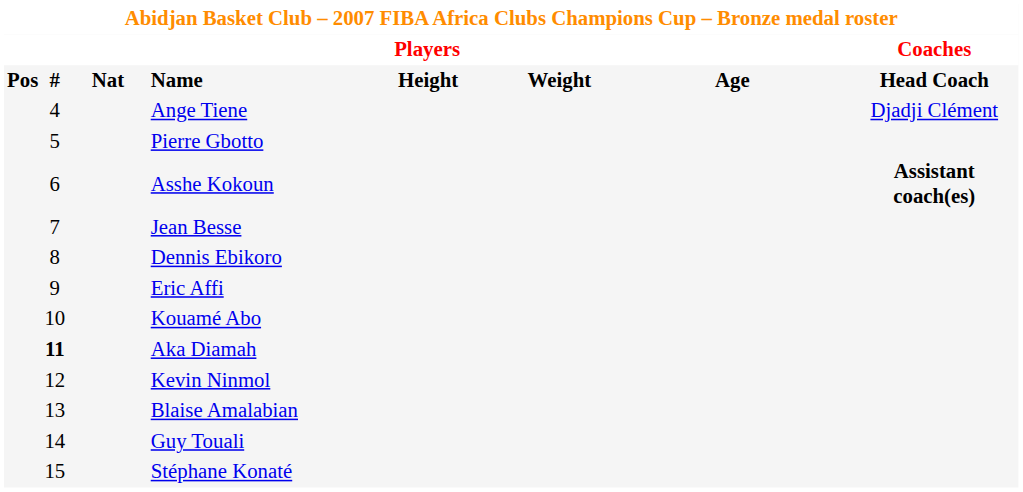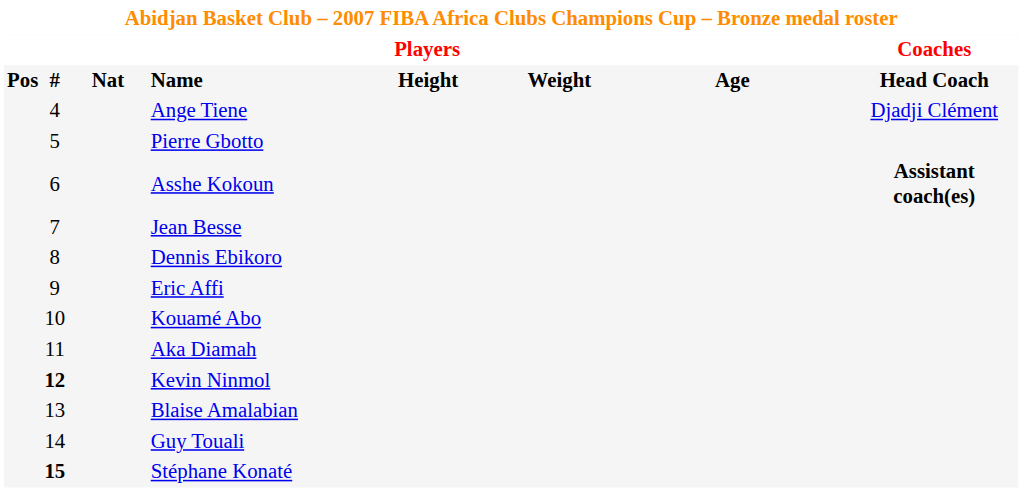(55, 349) bold -> (55, 349) normal
(55, 380) normal -> (55, 380) bold
(55, 471) normal -> (55, 471) bold
